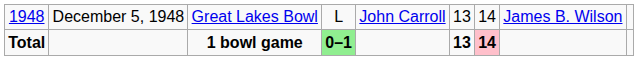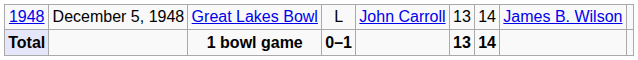(27, 42) no background -> (27, 42) lavender background
(339, 42) lightgreen background -> (339, 42) no background
(487, 42) pink background -> (487, 42) no background
